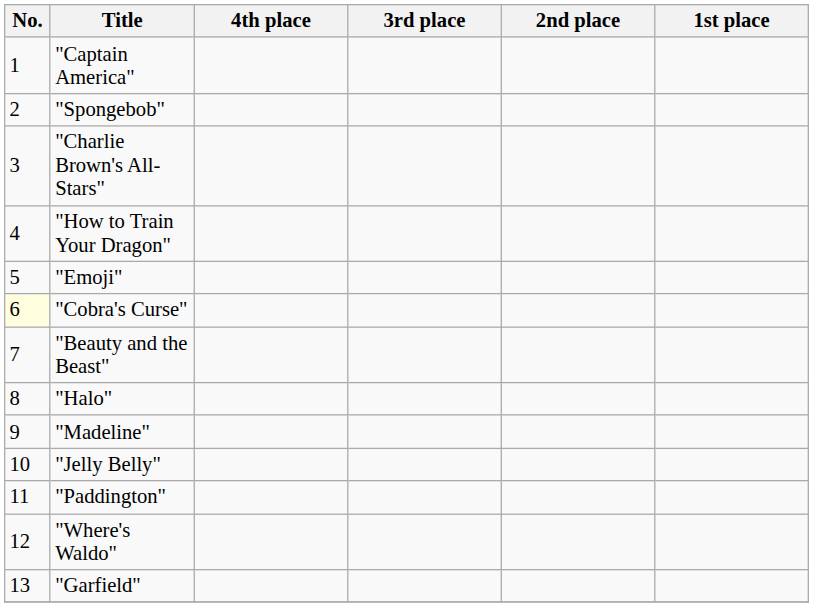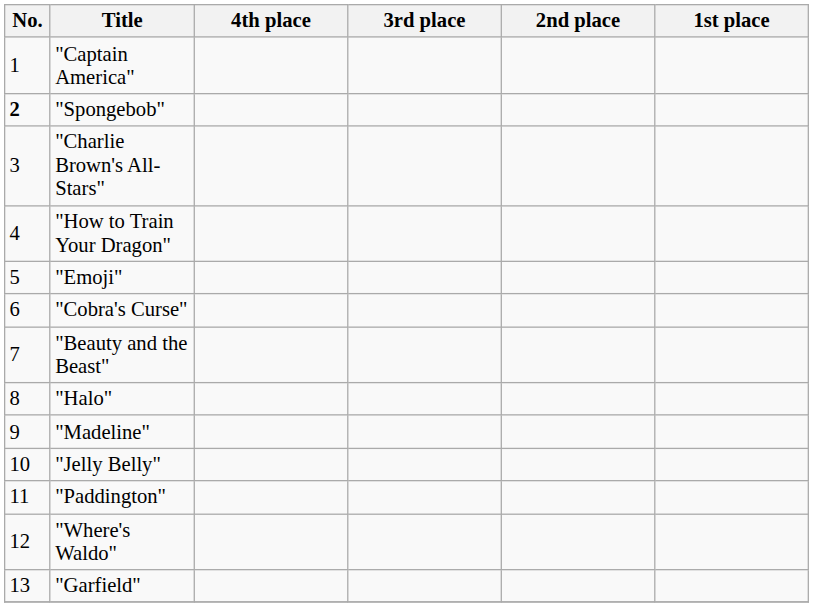(15, 109) normal -> (15, 109) bold
(15, 310) lightyellow background -> (15, 310) no background
